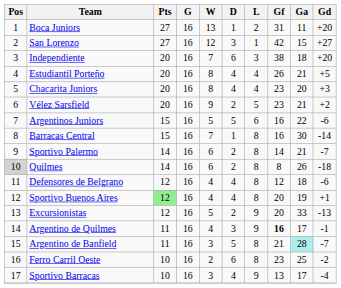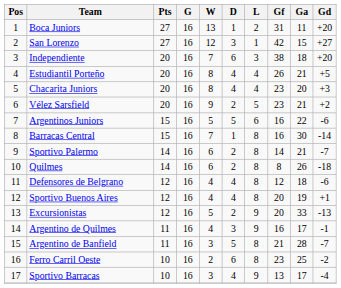(16, 167) lightgrey background -> (16, 167) no background
(165, 197) lightgreen background -> (165, 197) no background
(279, 228) bold -> (279, 228) normal
(302, 244) paleturquoise background -> (302, 244) no background
